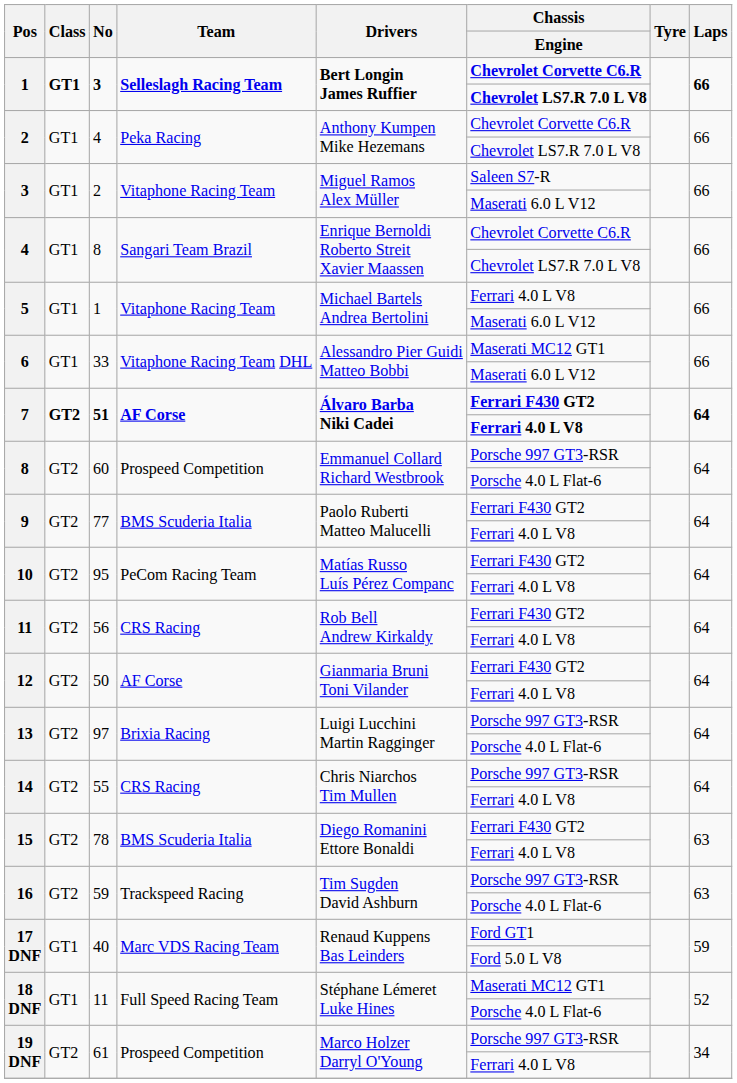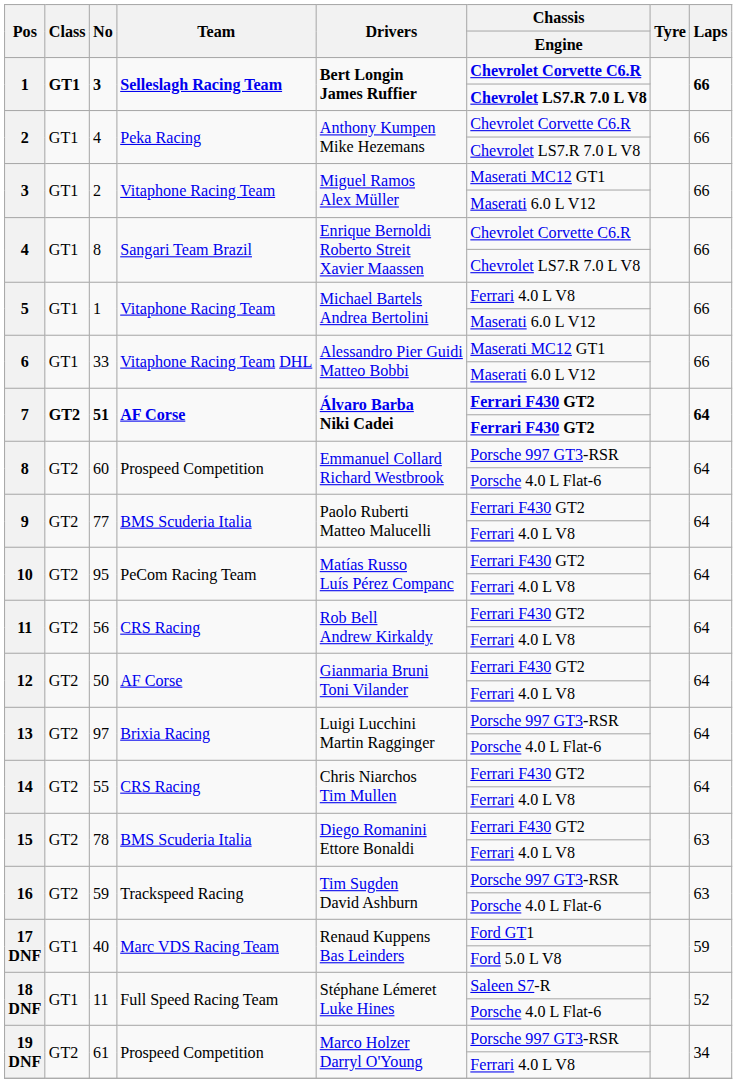(510, 177) Saleen S7-R -> (538, 177) Maserati MC12 GT1
(527, 428) Ferrari 4.0 L V8 -> (532, 428) Ferrari F430 GT2
(545, 773) Porsche 997 GT3-RSR -> (528, 773) Ferrari F430 GT2
(538, 985) Maserati MC12 GT1 -> (510, 985) Saleen S7-R
